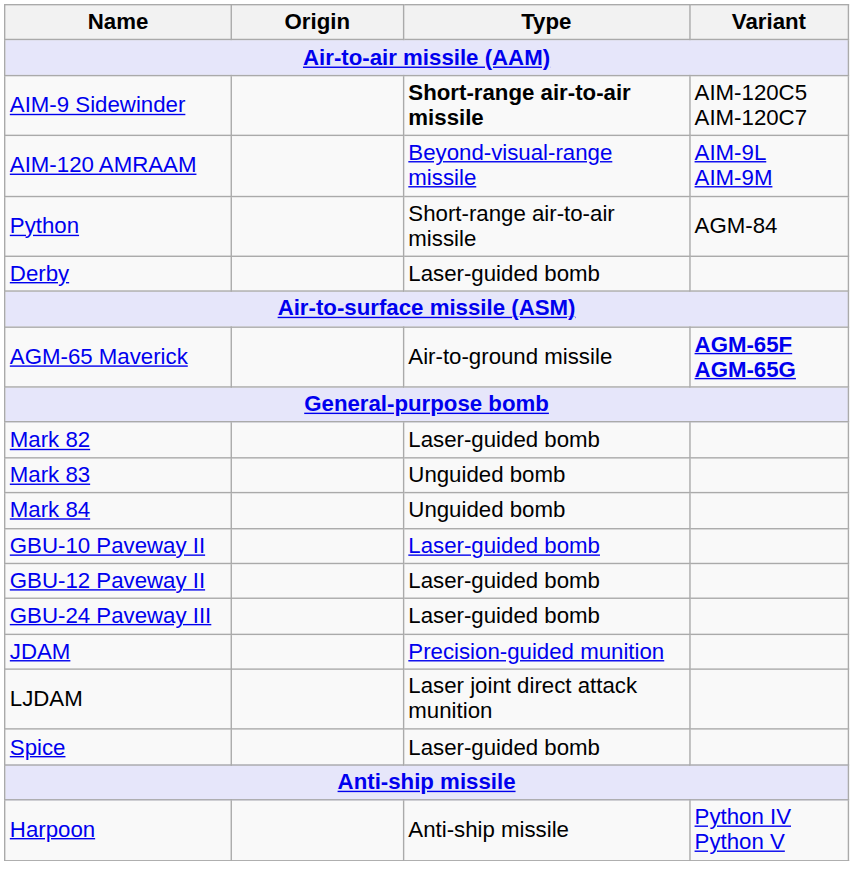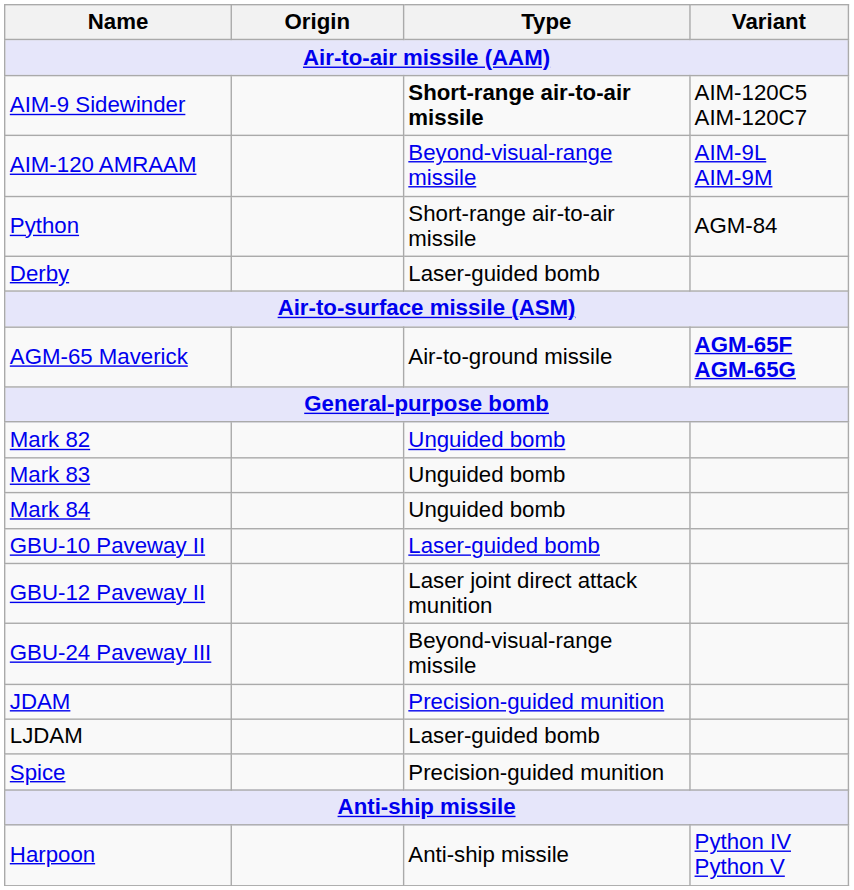(504, 439) Laser-guided bomb -> (487, 439) Unguided bomb
(504, 580) Laser-guided bomb -> (523, 593) Laser joint direct attack munition
(504, 616) Laser-guided bomb -> (510, 653) Beyond-visual-range missile
(523, 699) Laser joint direct attack munition -> (504, 736) Laser-guided bomb
(504, 746) Laser-guided bomb -> (536, 771) Precision-guided munition
